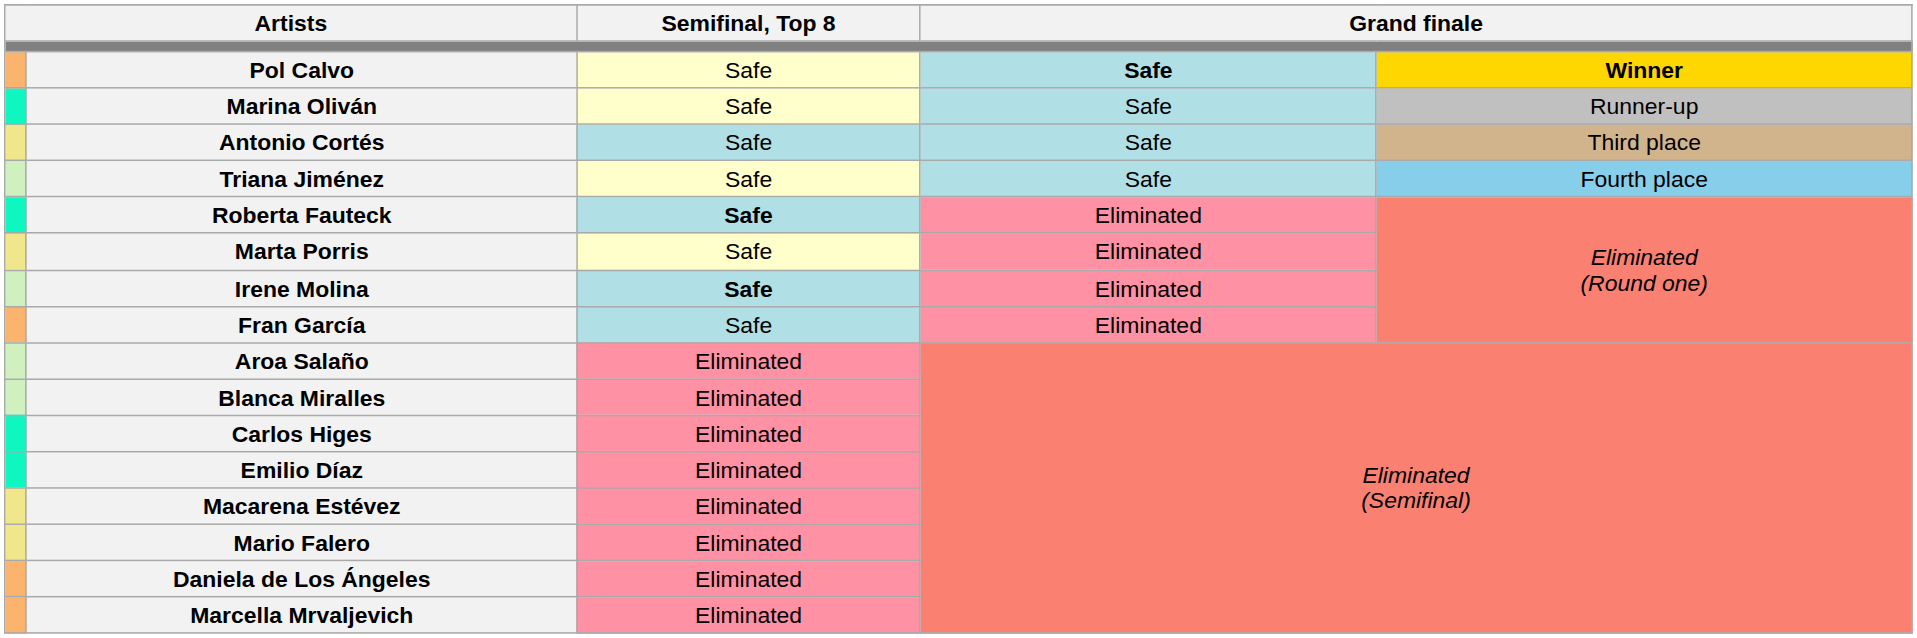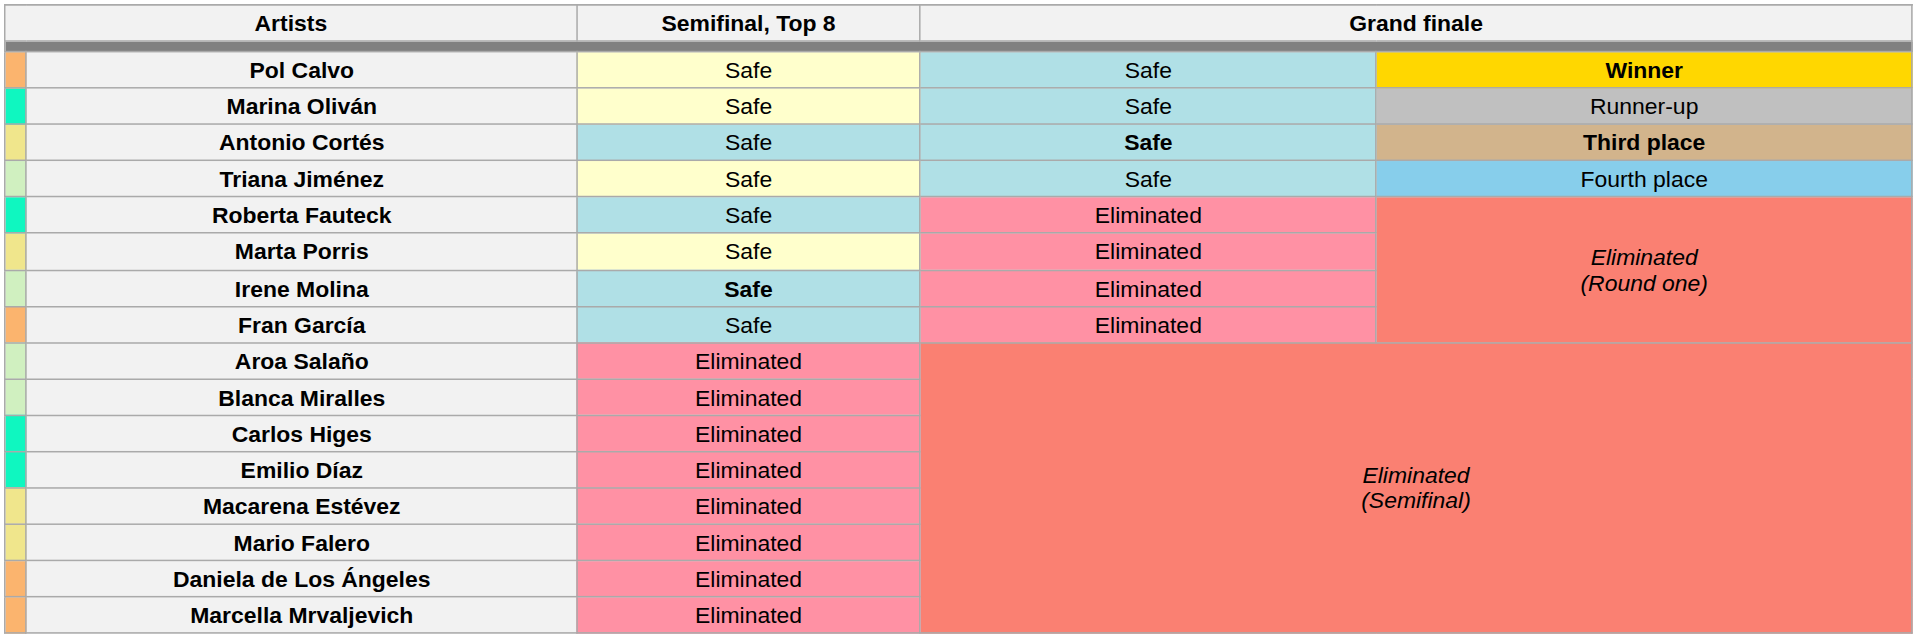(1148, 70) bold -> (1148, 70) normal
(1148, 143) normal -> (1148, 143) bold
(1644, 143) normal -> (1644, 143) bold
(749, 215) bold -> (749, 215) normal
